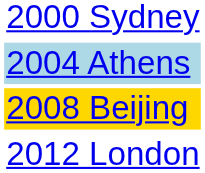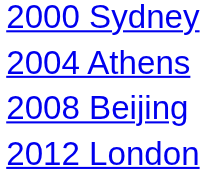(98, 62) lightblue background -> (98, 62) no background
(97, 108) gold background -> (97, 108) no background
